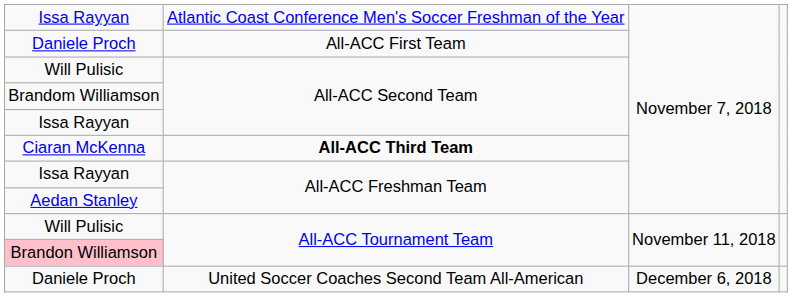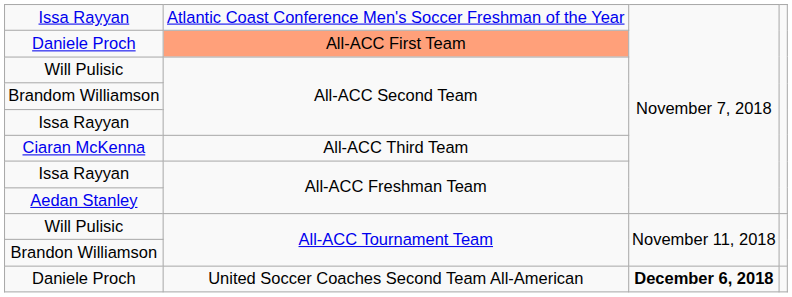(396, 43) no background -> (396, 43) lightsalmon background
(396, 148) bold -> (396, 148) normal
(84, 252) pink background -> (84, 252) no background
(704, 278) normal -> (704, 278) bold
